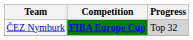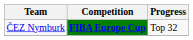(164, 27) lightgrey background -> (164, 27) no background
